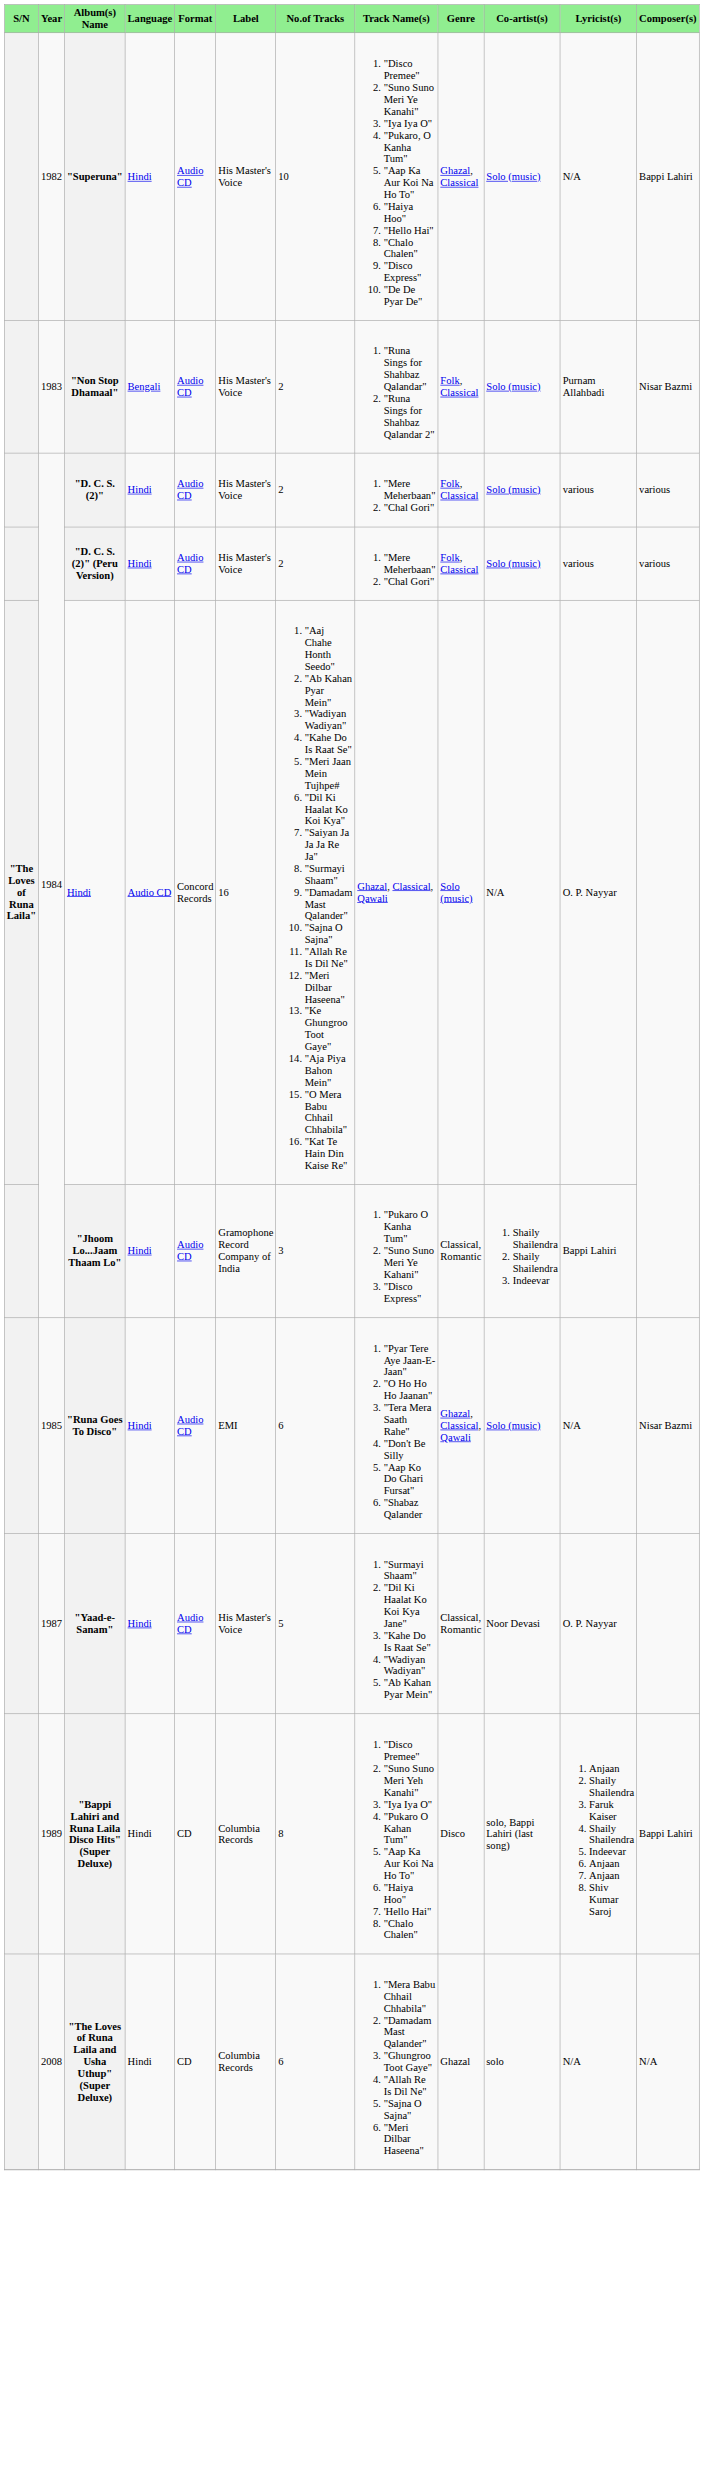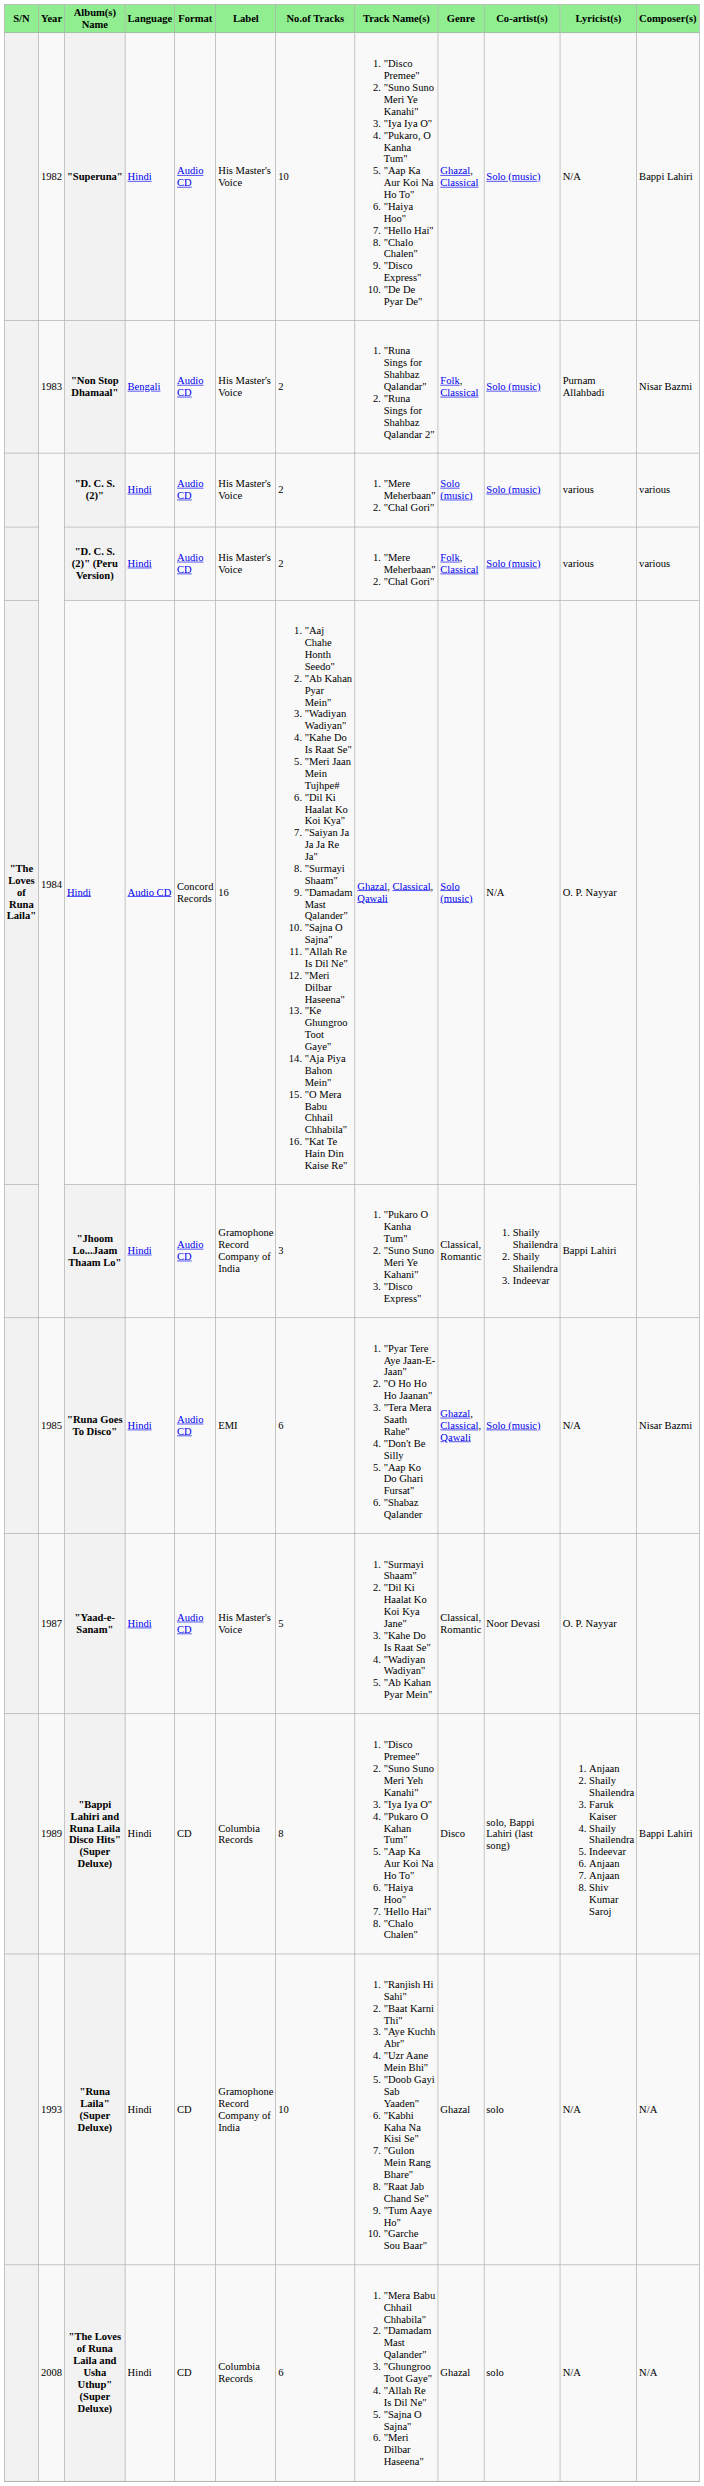(459, 490) Folk, Classical -> (456, 490) Solo (music)
+ row: (95, 2109)
